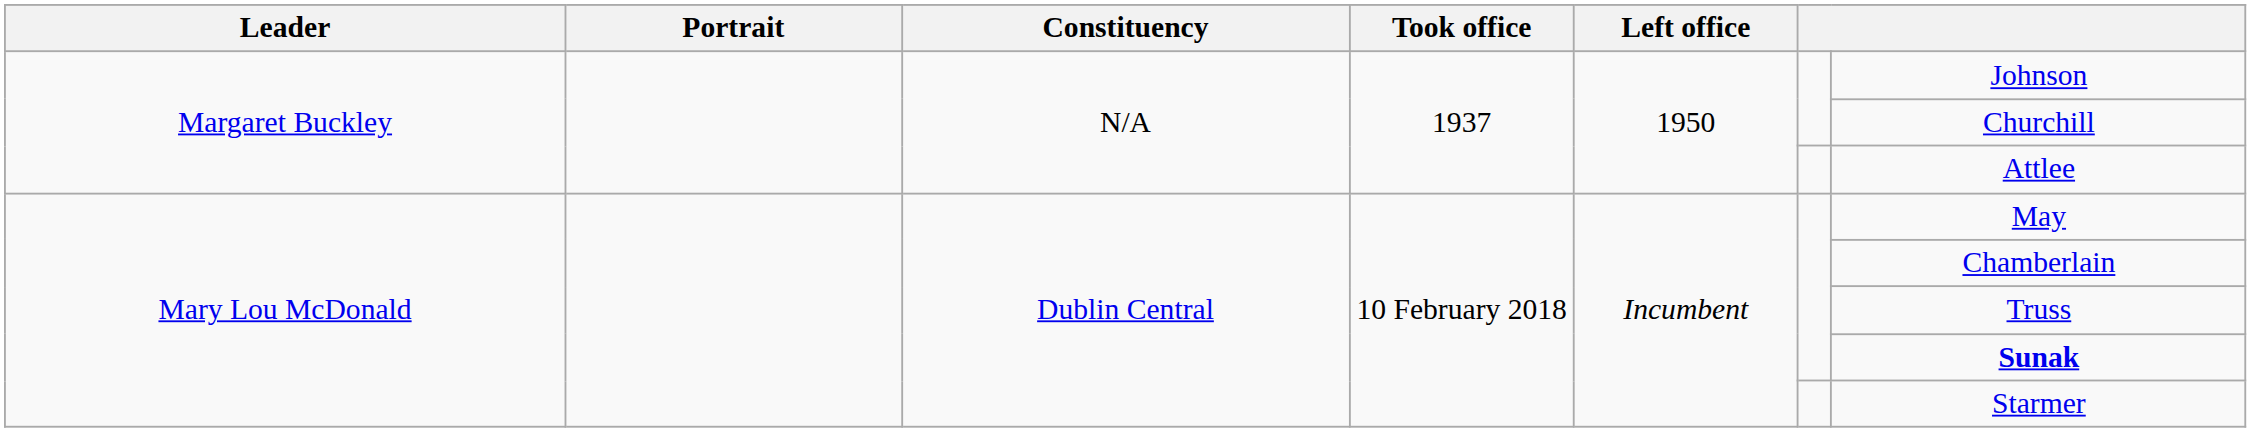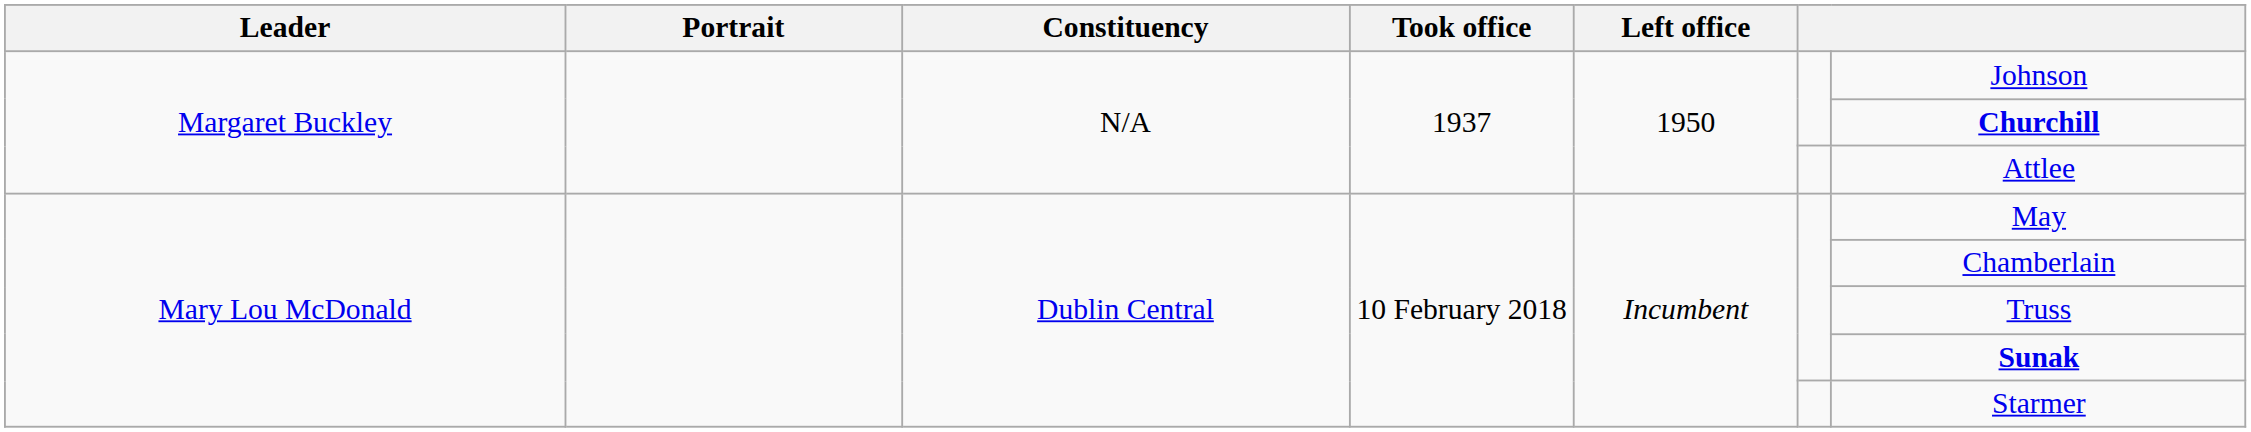(2039, 121) normal -> (2039, 121) bold
